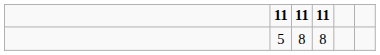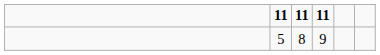(323, 38) 8 -> (323, 38) 9
